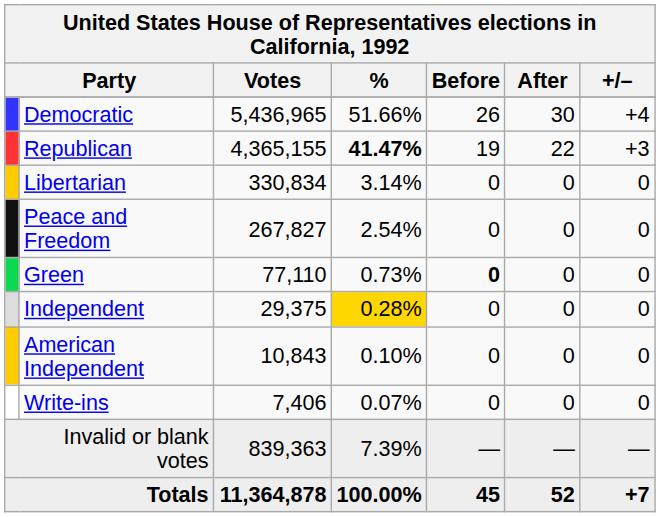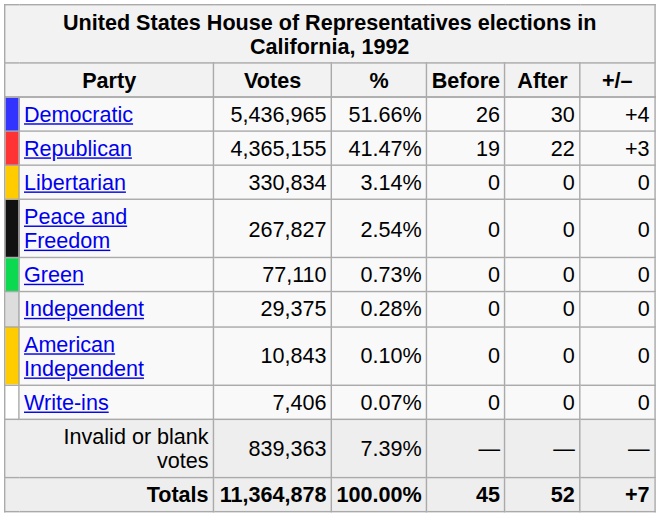(385, 149) bold -> (385, 149) normal
(494, 275) bold -> (494, 275) normal
(391, 309) gold background -> (391, 309) no background
